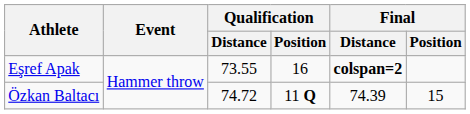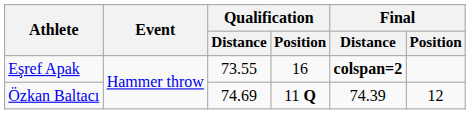(239, 95) 74.72 -> (239, 95) 74.69
(436, 95) 15 -> (436, 95) 12
